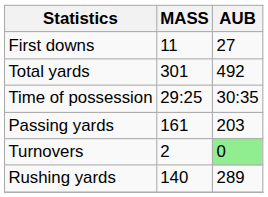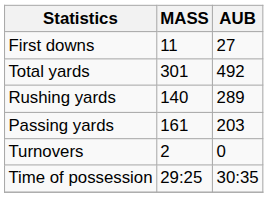rows swapped: (62, 178) <-> (80, 98)
(221, 151) lightgreen background -> (221, 151) no background
